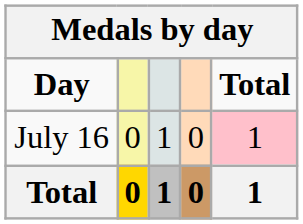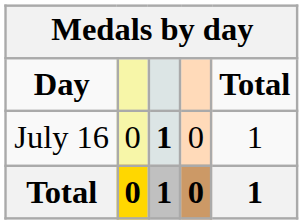(164, 138) normal -> (164, 138) bold
(255, 138) pink background -> (255, 138) no background
